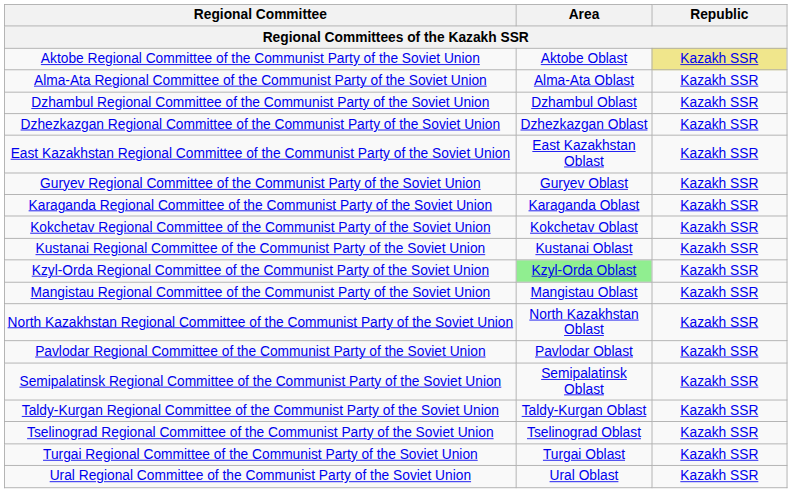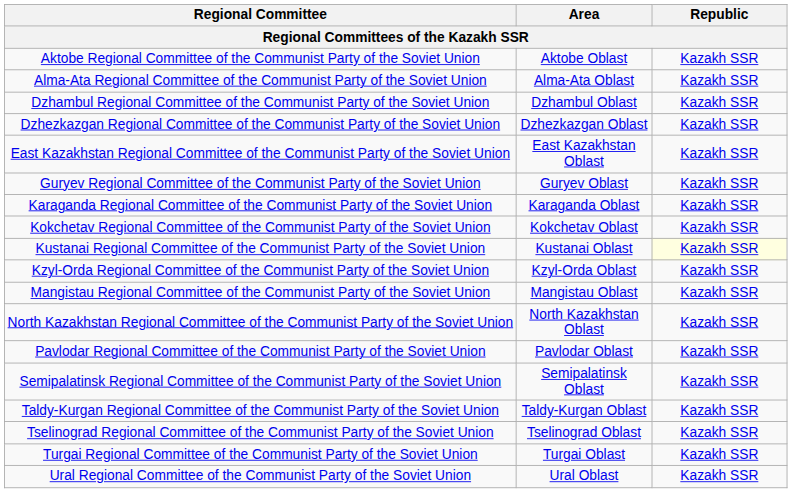(719, 59) khaki background -> (719, 59) no background
(719, 249) no background -> (719, 249) lightyellow background
(584, 270) lightgreen background -> (584, 270) no background
